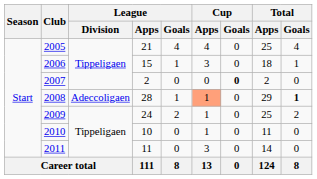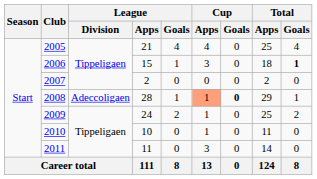(297, 64) normal -> (297, 64) bold
(237, 81) bold -> (237, 81) normal
(237, 98) normal -> (237, 98) bold
(297, 98) bold -> (297, 98) normal
